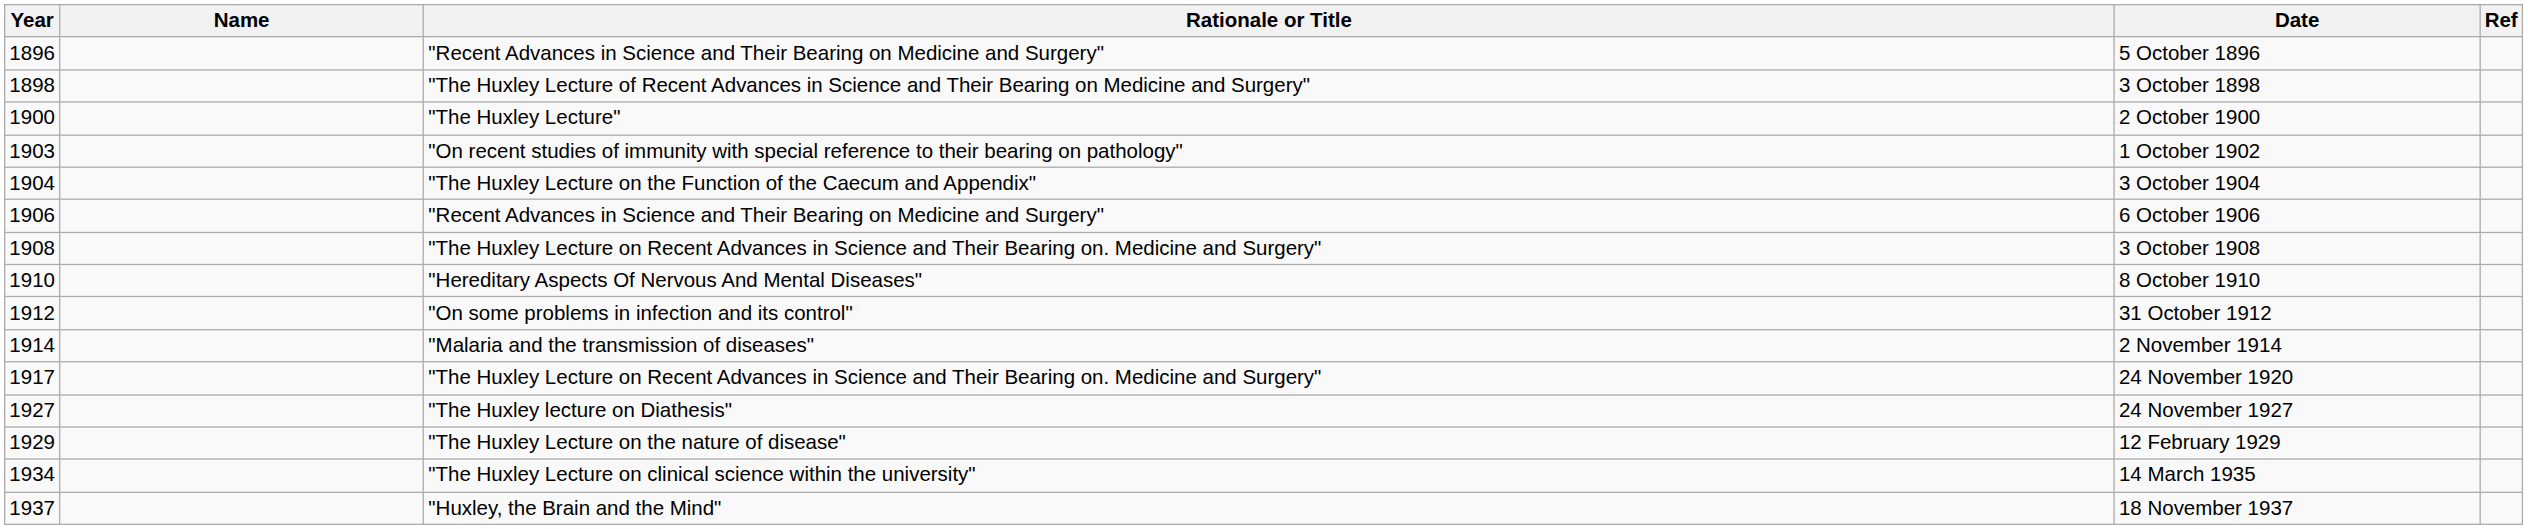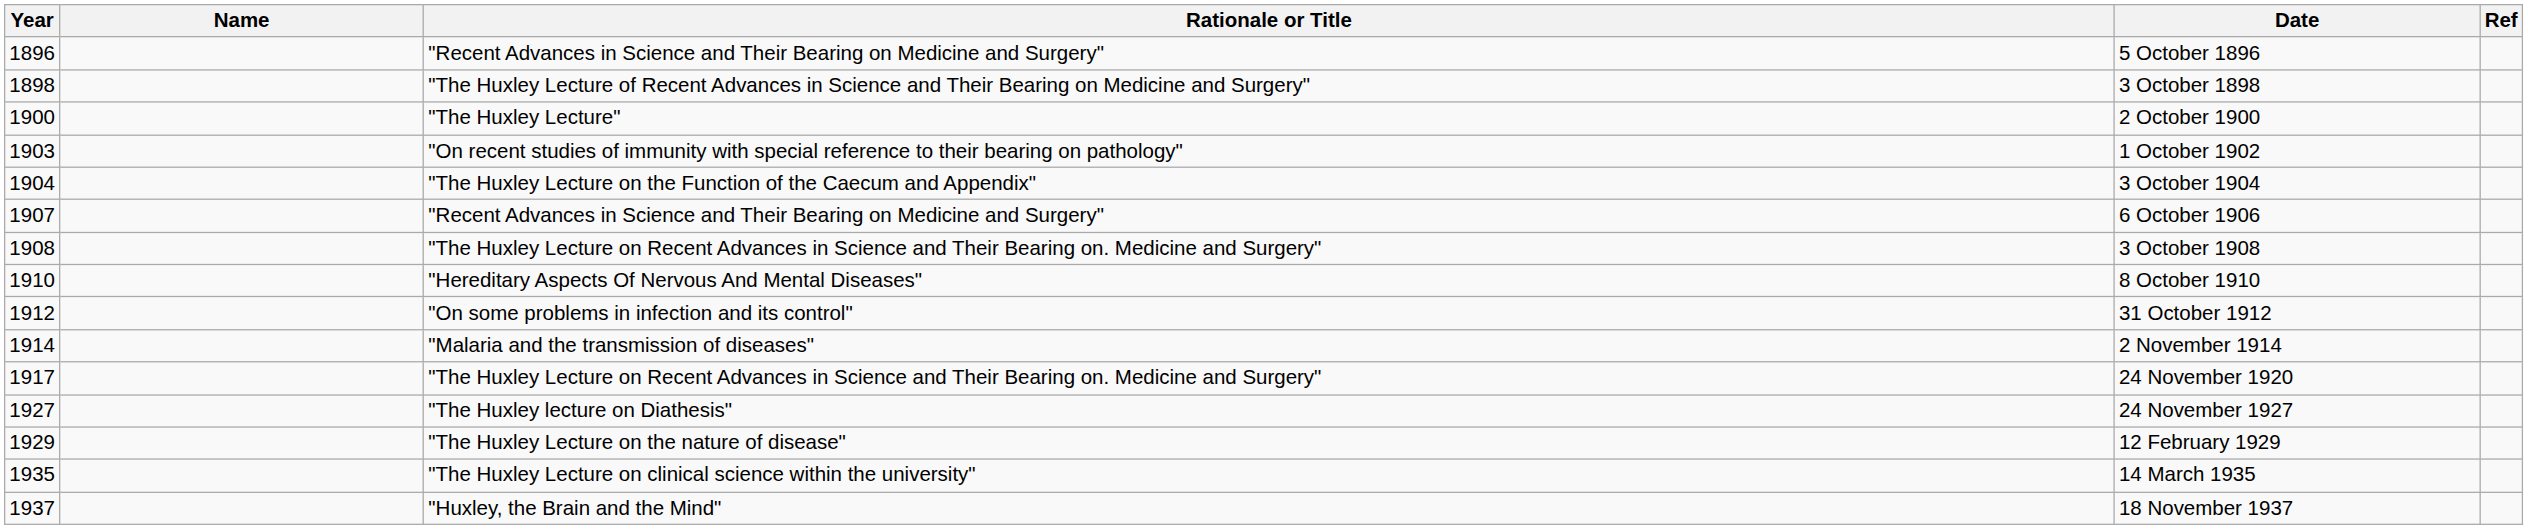(32, 215) 1906 -> (32, 215) 1907
(32, 475) 1934 -> (32, 475) 1935
